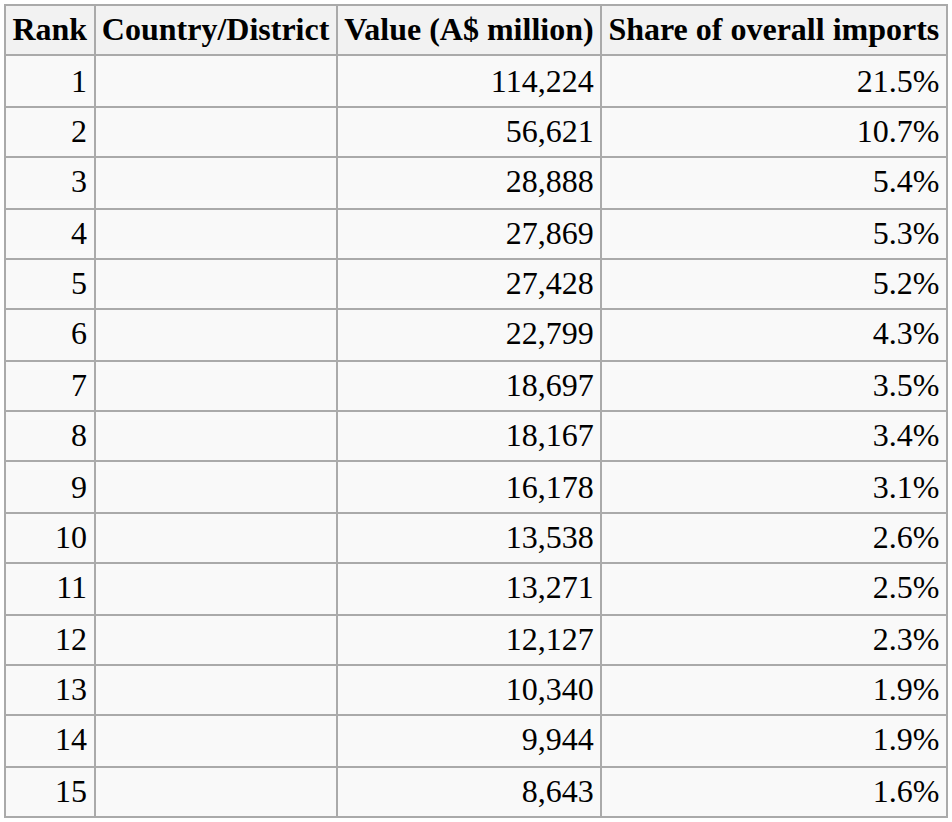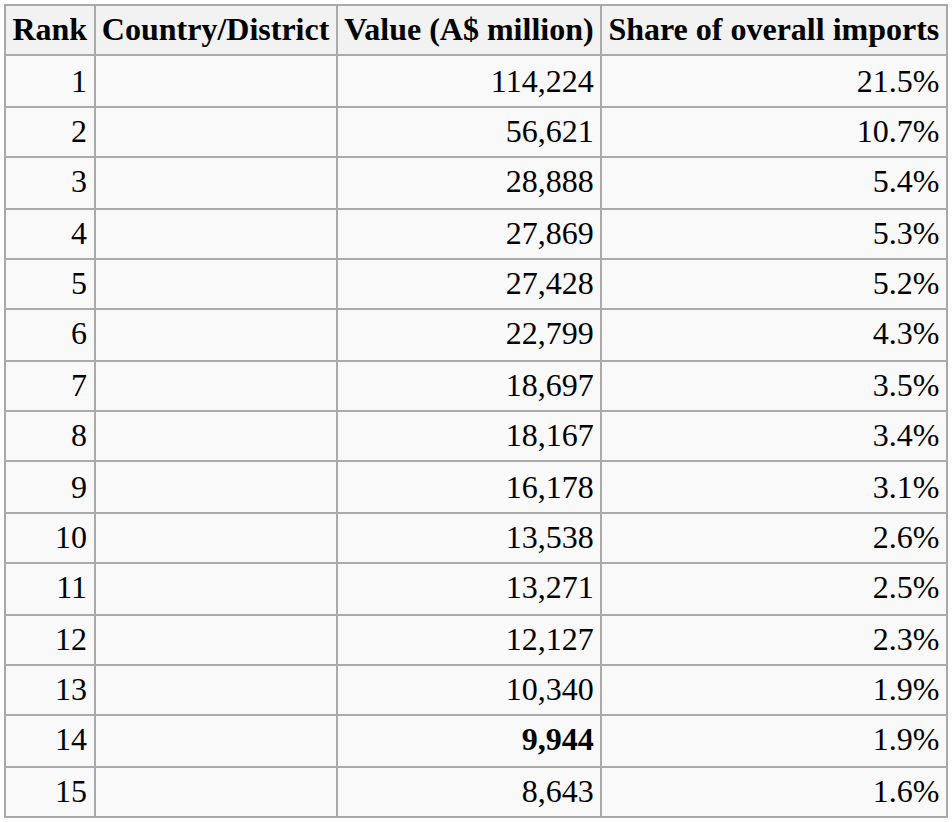(558, 740) normal -> (558, 740) bold
